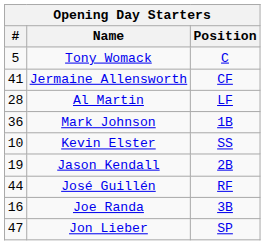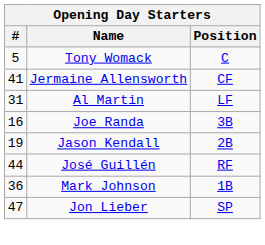(16, 101) 28 -> (16, 101) 31
rows swapped: (108, 122) <-> (108, 208)
- row: (108, 144)
